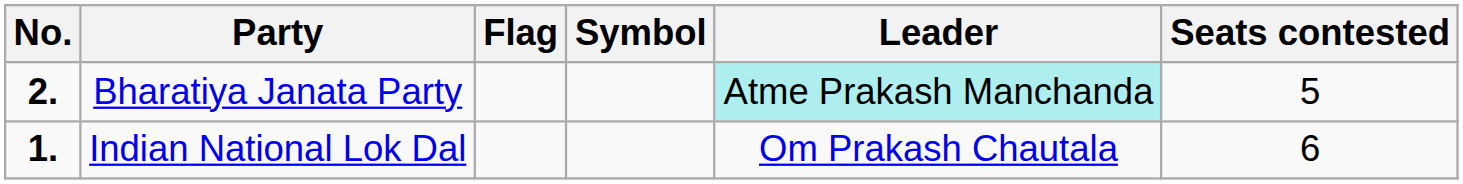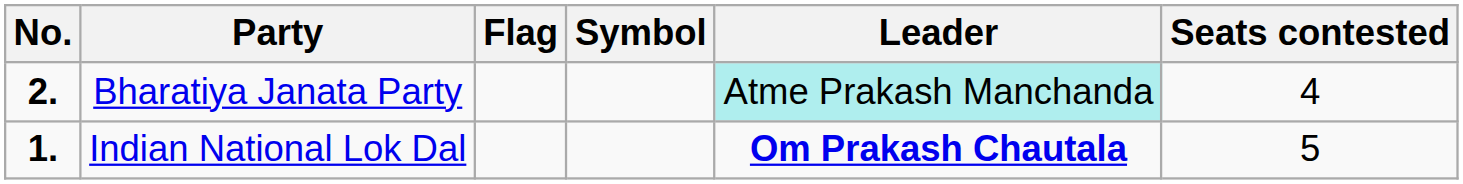(1310, 91) 5 -> (1310, 91) 4
(938, 149) normal -> (938, 149) bold
(1310, 149) 6 -> (1310, 149) 5
